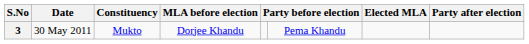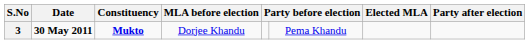(63, 30) normal -> (63, 30) bold
(127, 30) normal -> (128, 30) bold
